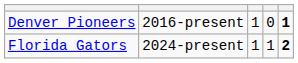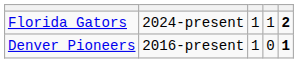rows swapped: (72, 23) <-> (67, 46)
